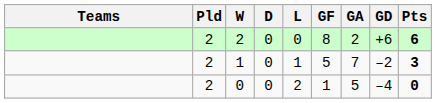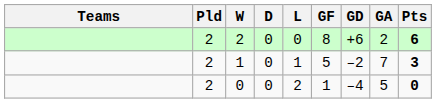columns swapped: (355, 16) <-> (384, 16)
